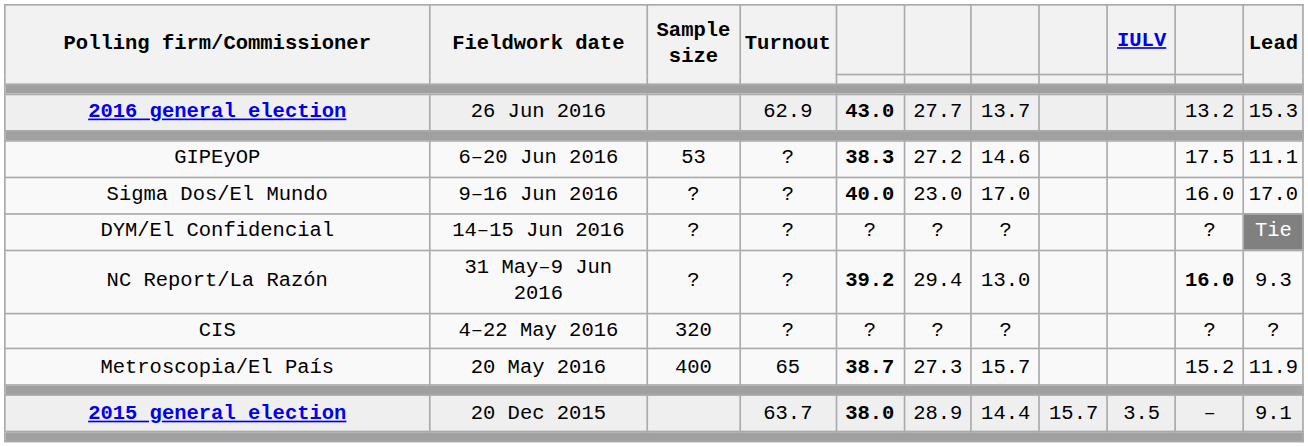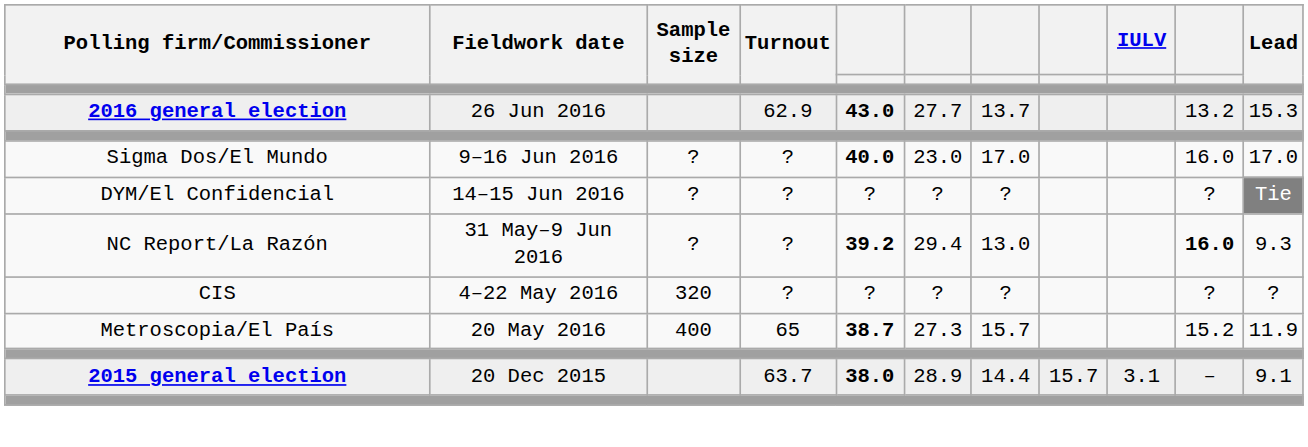- row: (217, 159)
(1142, 414) 3.5 -> (1142, 378) 3.1
